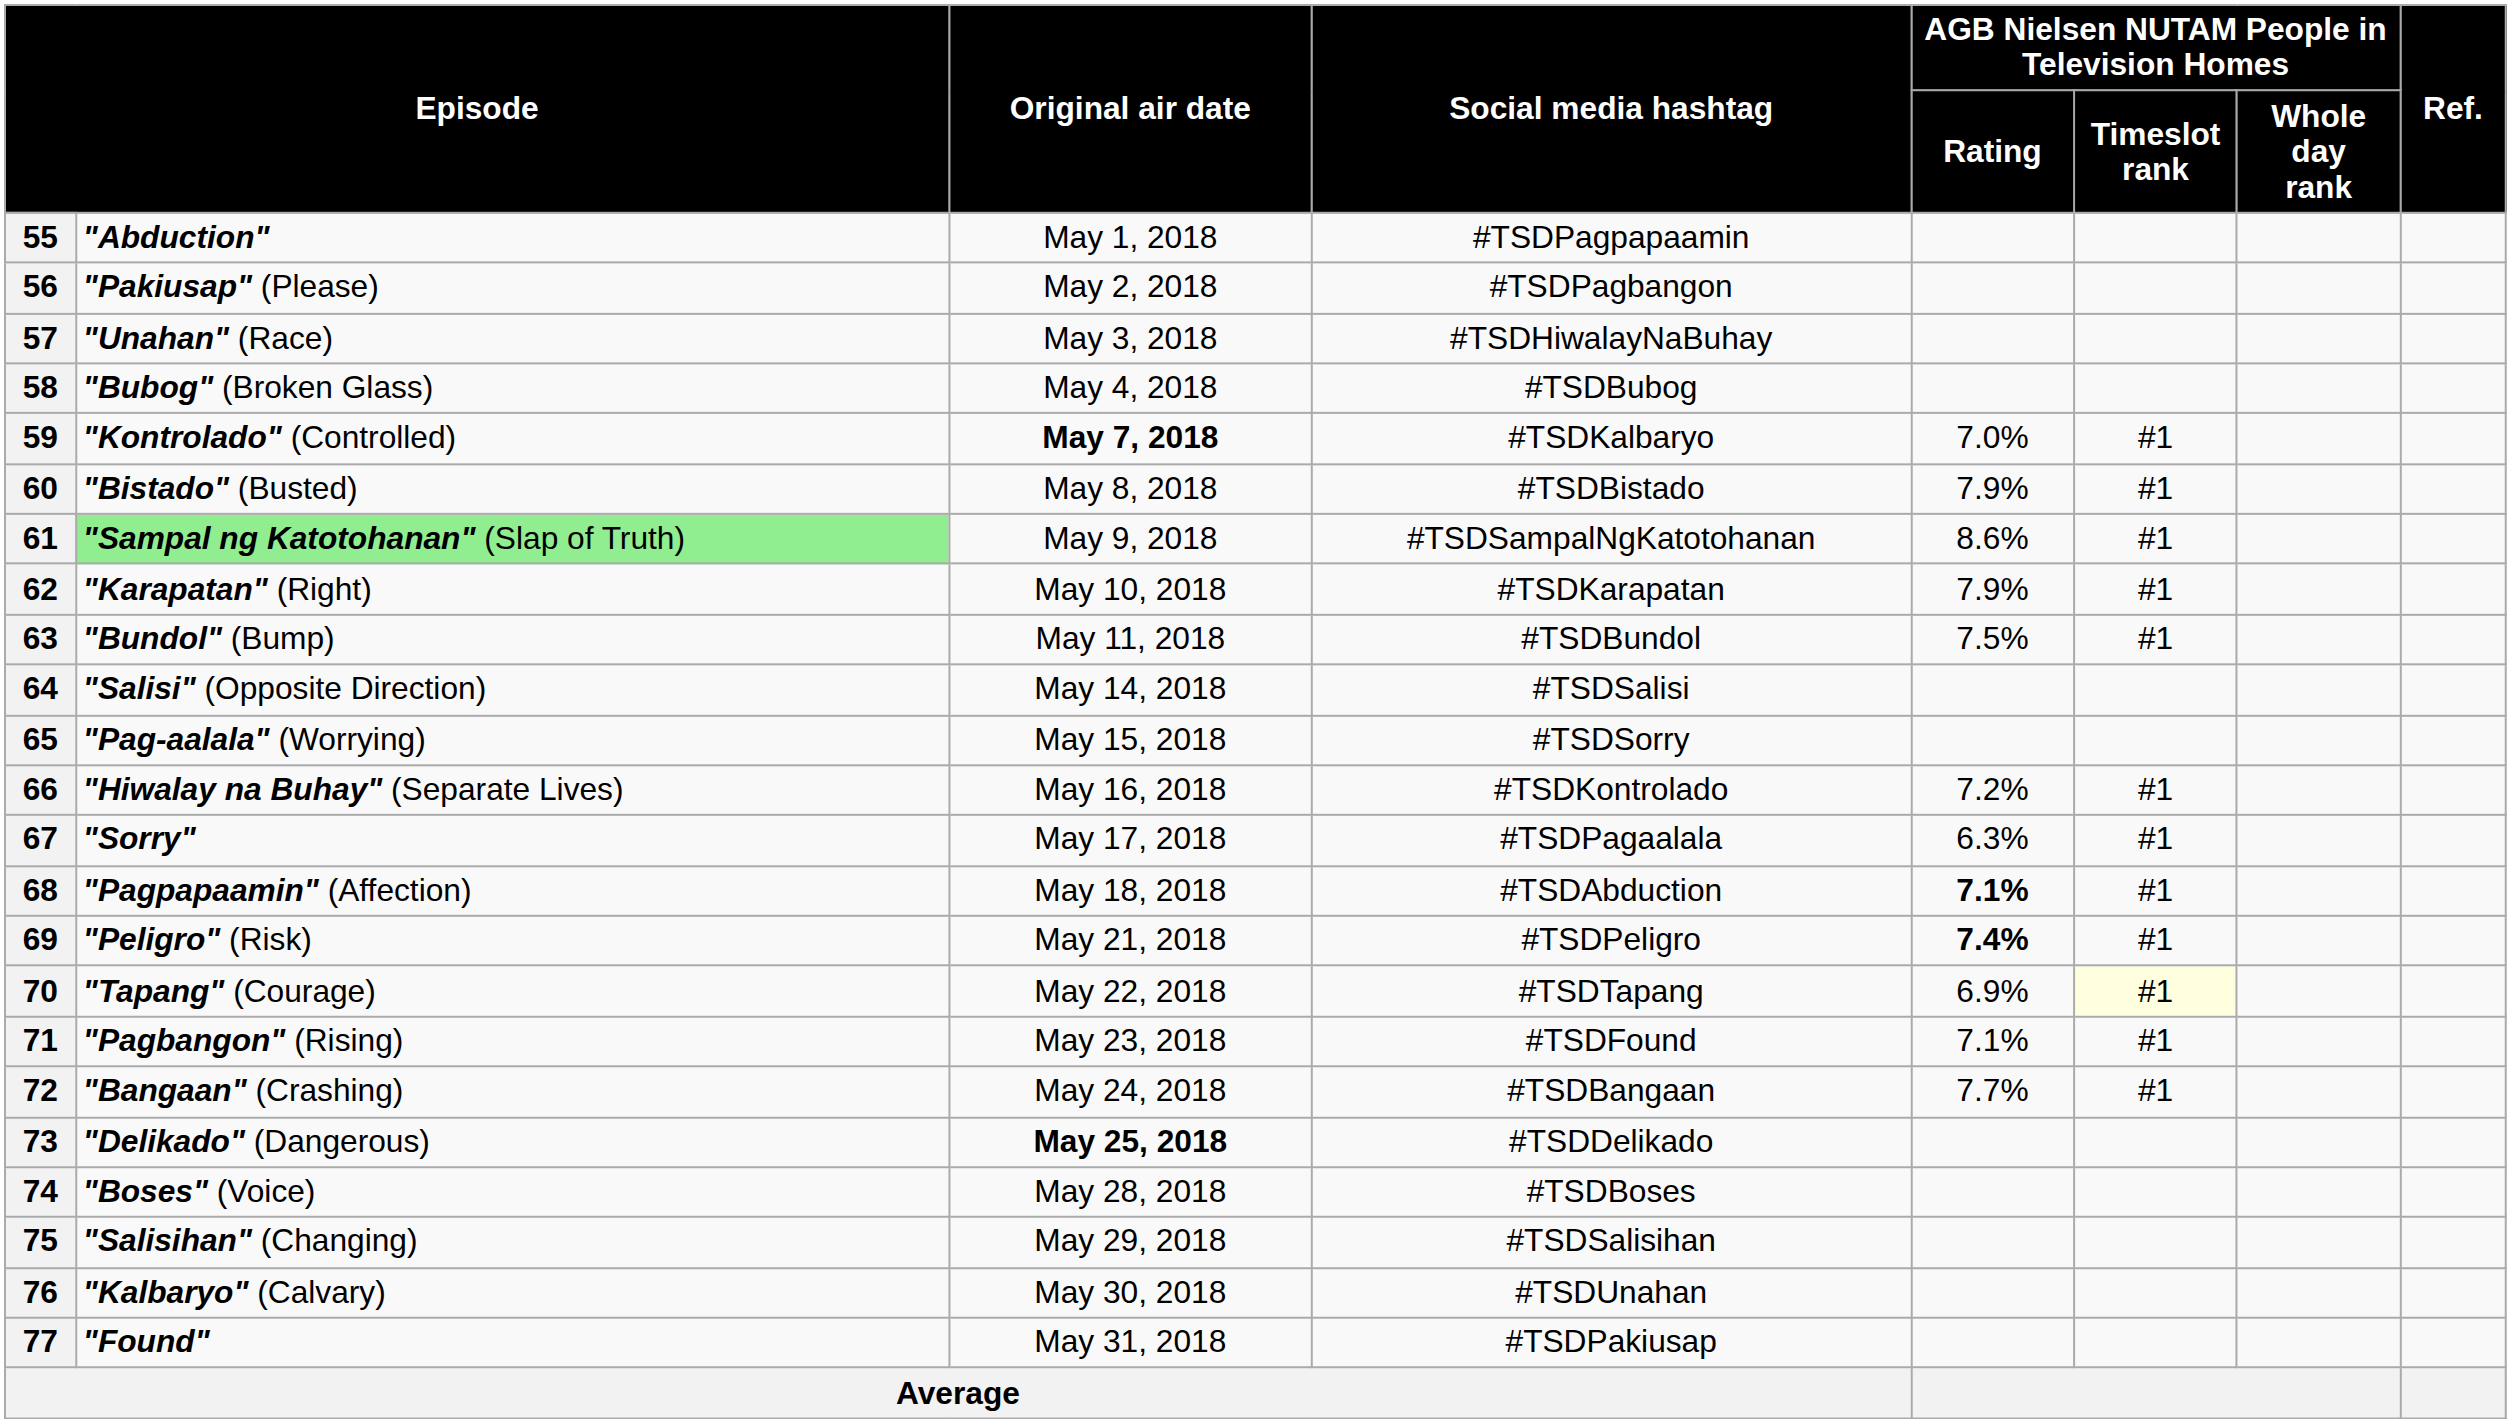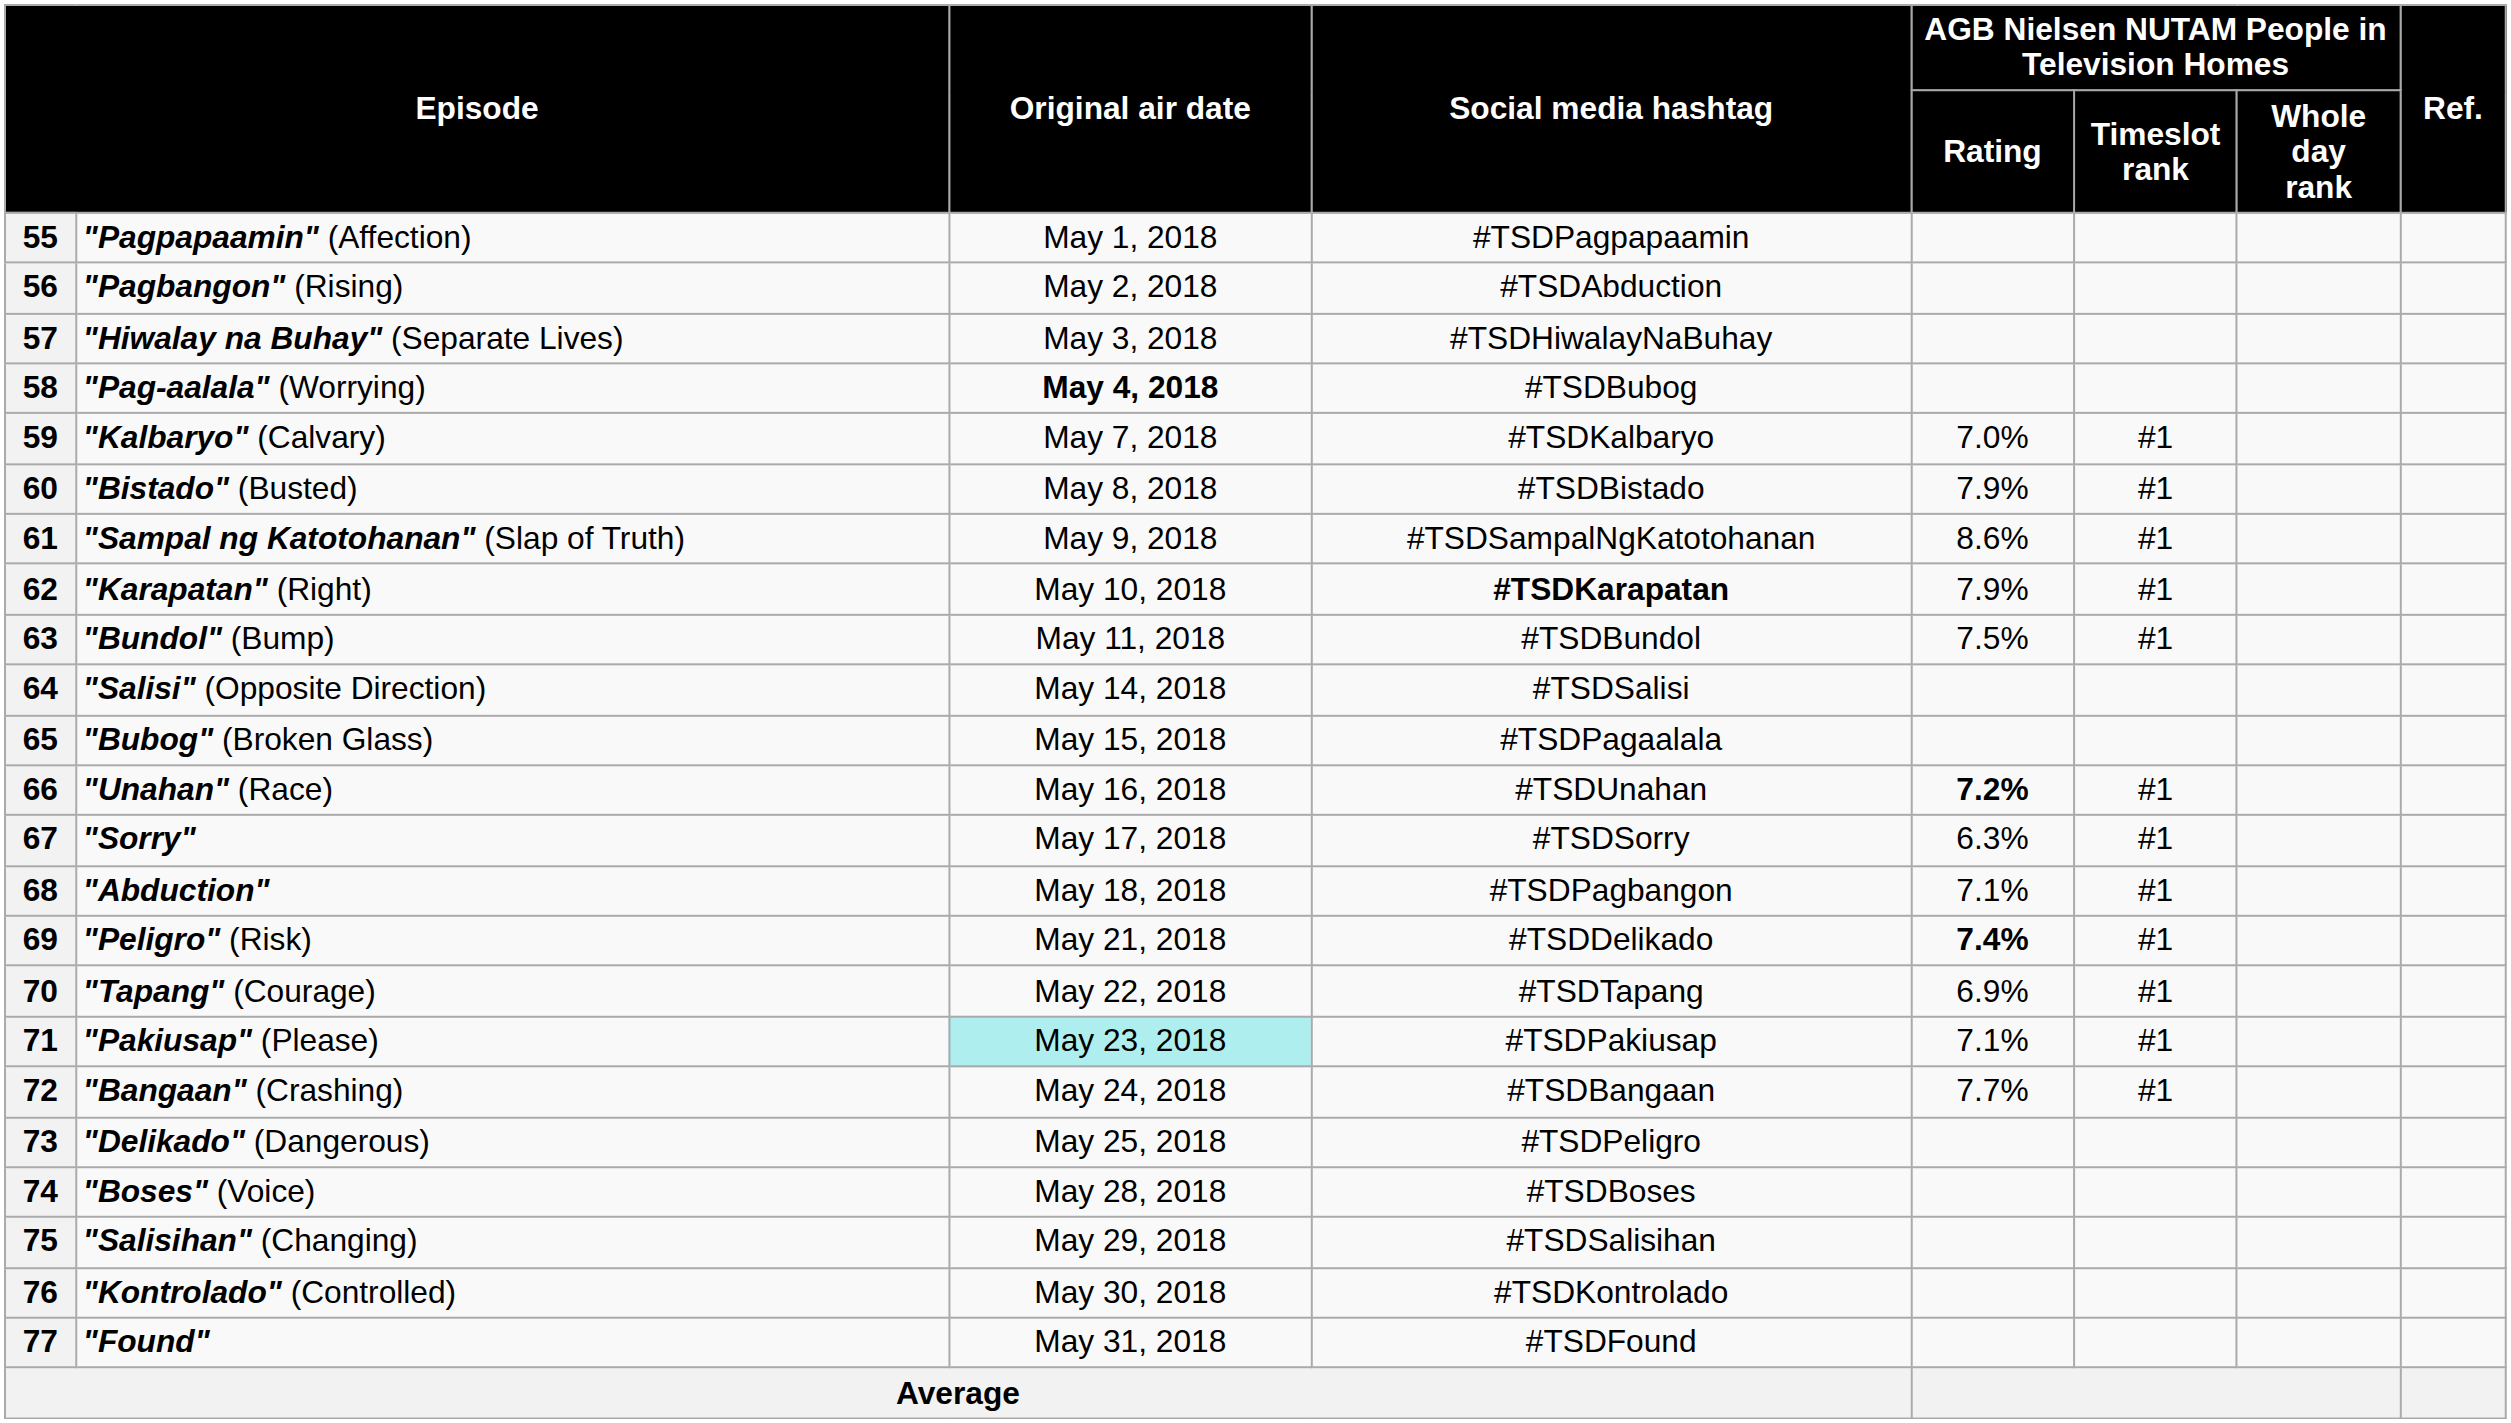(176, 237) "Abduction" -> (277, 237) "Pagpapaamin" (Affection)
(231, 287) "Pakiusap" (Please) -> (243, 287) "Pagbangon" (Rising)
(1611, 287) #TSDPagbangon -> (1611, 287) #TSDAbduction
(208, 337) "Unahan" (Race) -> (353, 337) "Hiwalay na Buhay" (Separate Lives)
(258, 387) "Bubog" (Broken Glass) -> (254, 387) "Pag-aalala" (Worrying)
(1130, 387) normal -> (1130, 387) bold
(270, 437) "Kontrolado" (Controlled) -> (234, 437) "Kalbaryo" (Calvary)
(1130, 437) bold -> (1130, 437) normal
(384, 538) lightgreen background -> (384, 538) no background
(1611, 588) normal -> (1611, 588) bold
(254, 739) "Pag-aalala" (Worrying) -> (258, 739) "Bubog" (Broken Glass)
(1611, 739) #TSDSorry -> (1611, 739) #TSDPagaalala
(353, 789) "Hiwalay na Buhay" (Separate Lives) -> (208, 789) "Unahan" (Race)
(1611, 789) #TSDKontrolado -> (1611, 789) #TSDUnahan
(1992, 789) normal -> (1992, 789) bold
(1611, 839) #TSDPagaalala -> (1611, 839) #TSDSorry
(277, 890) "Pagpapaamin" (Affection) -> (176, 890) "Abduction"
(1611, 890) #TSDAbduction -> (1611, 890) #TSDPagbangon
(1992, 890) bold -> (1992, 890) normal
(1611, 940) #TSDPeligro -> (1611, 940) #TSDDelikado
(2156, 990) lightyellow background -> (2156, 990) no background
(243, 1040) "Pagbangon" (Rising) -> (231, 1040) "Pakiusap" (Please)
(1130, 1040) no background -> (1130, 1040) paleturquoise background
(1611, 1040) #TSDFound -> (1611, 1040) #TSDPakiusap
(1130, 1141) bold -> (1130, 1141) normal
(1611, 1141) #TSDDelikado -> (1611, 1141) #TSDPeligro
(234, 1292) "Kalbaryo" (Calvary) -> (270, 1292) "Kontrolado" (Controlled)
(1611, 1292) #TSDUnahan -> (1611, 1292) #TSDKontrolado
(1611, 1342) #TSDPakiusap -> (1611, 1342) #TSDFound
